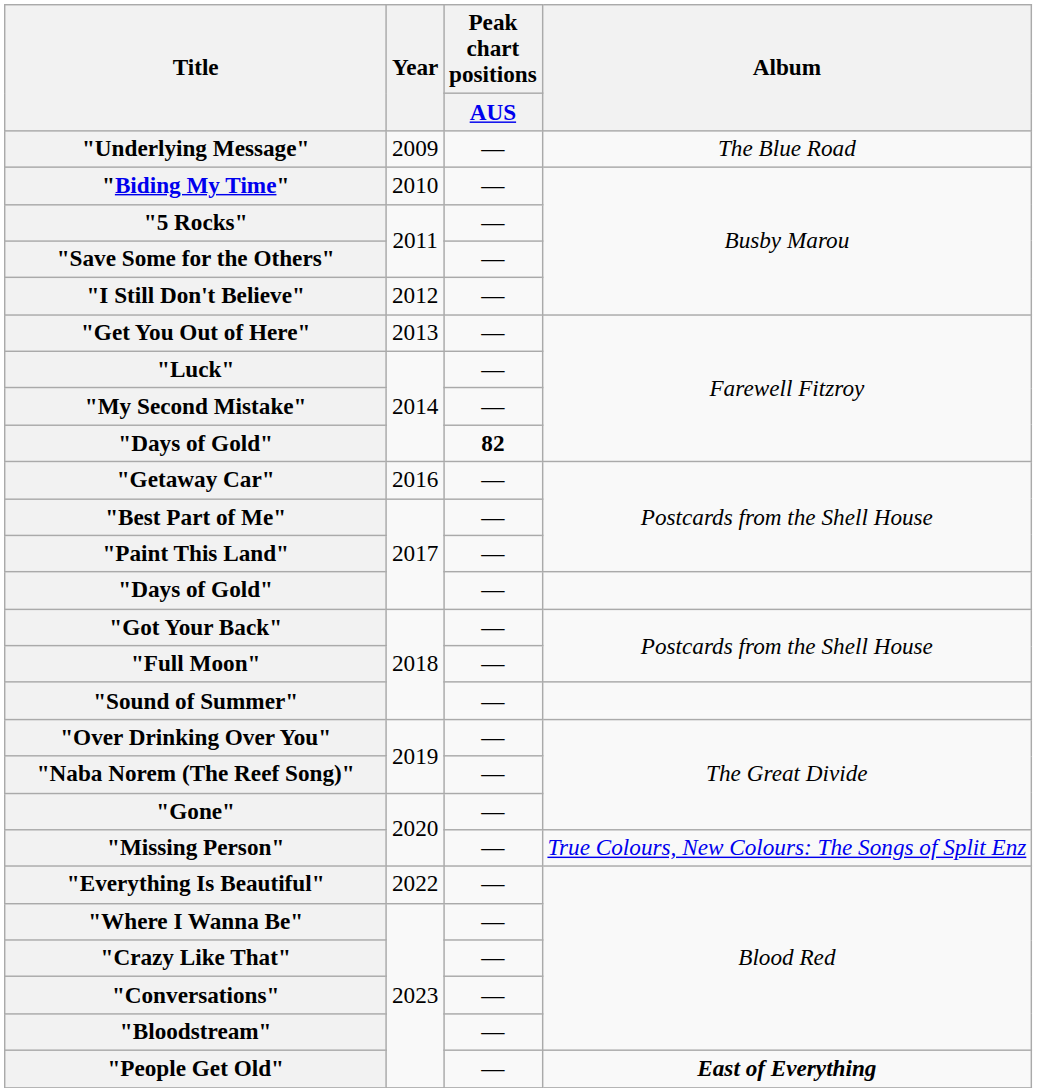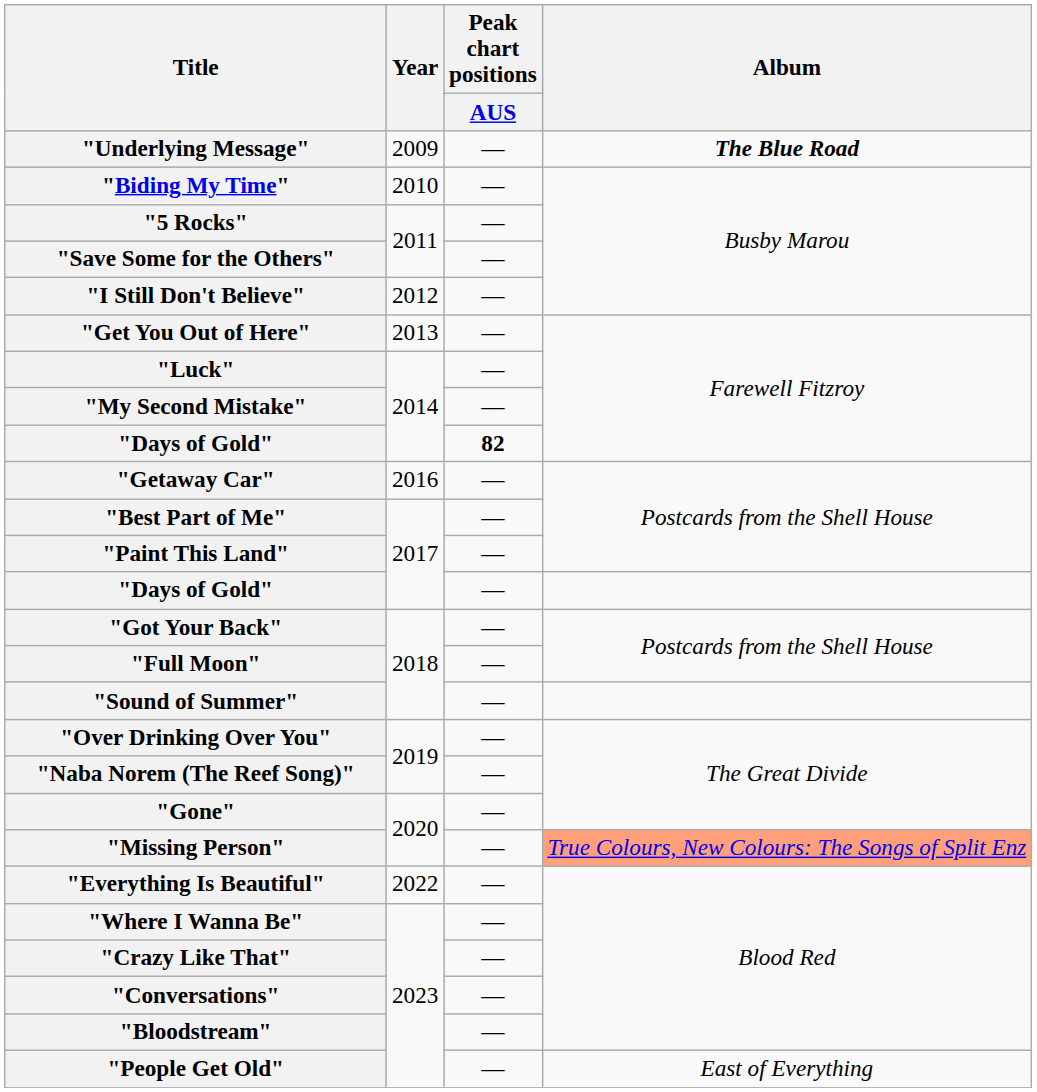(787, 148) normal -> (787, 148) bold
(787, 847) no background -> (787, 847) lightsalmon background
(787, 1068) bold -> (787, 1068) normal
